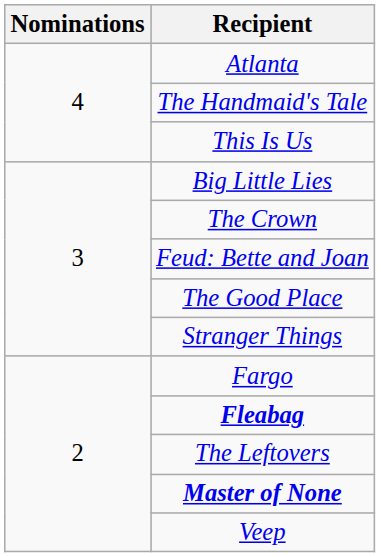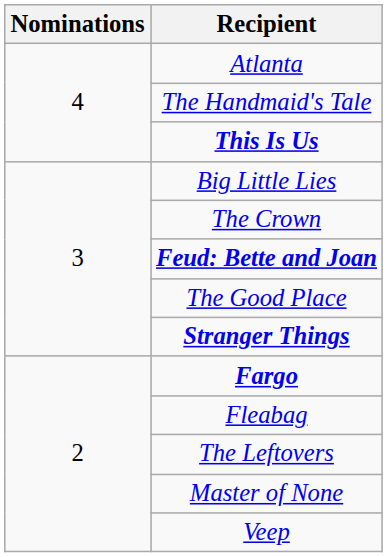(262, 141) normal -> (267, 141) bold
(262, 258) normal -> (267, 258) bold
(262, 336) normal -> (267, 336) bold
(262, 375) normal -> (267, 375) bold
(262, 414) bold -> (267, 414) normal
(262, 492) bold -> (267, 492) normal
